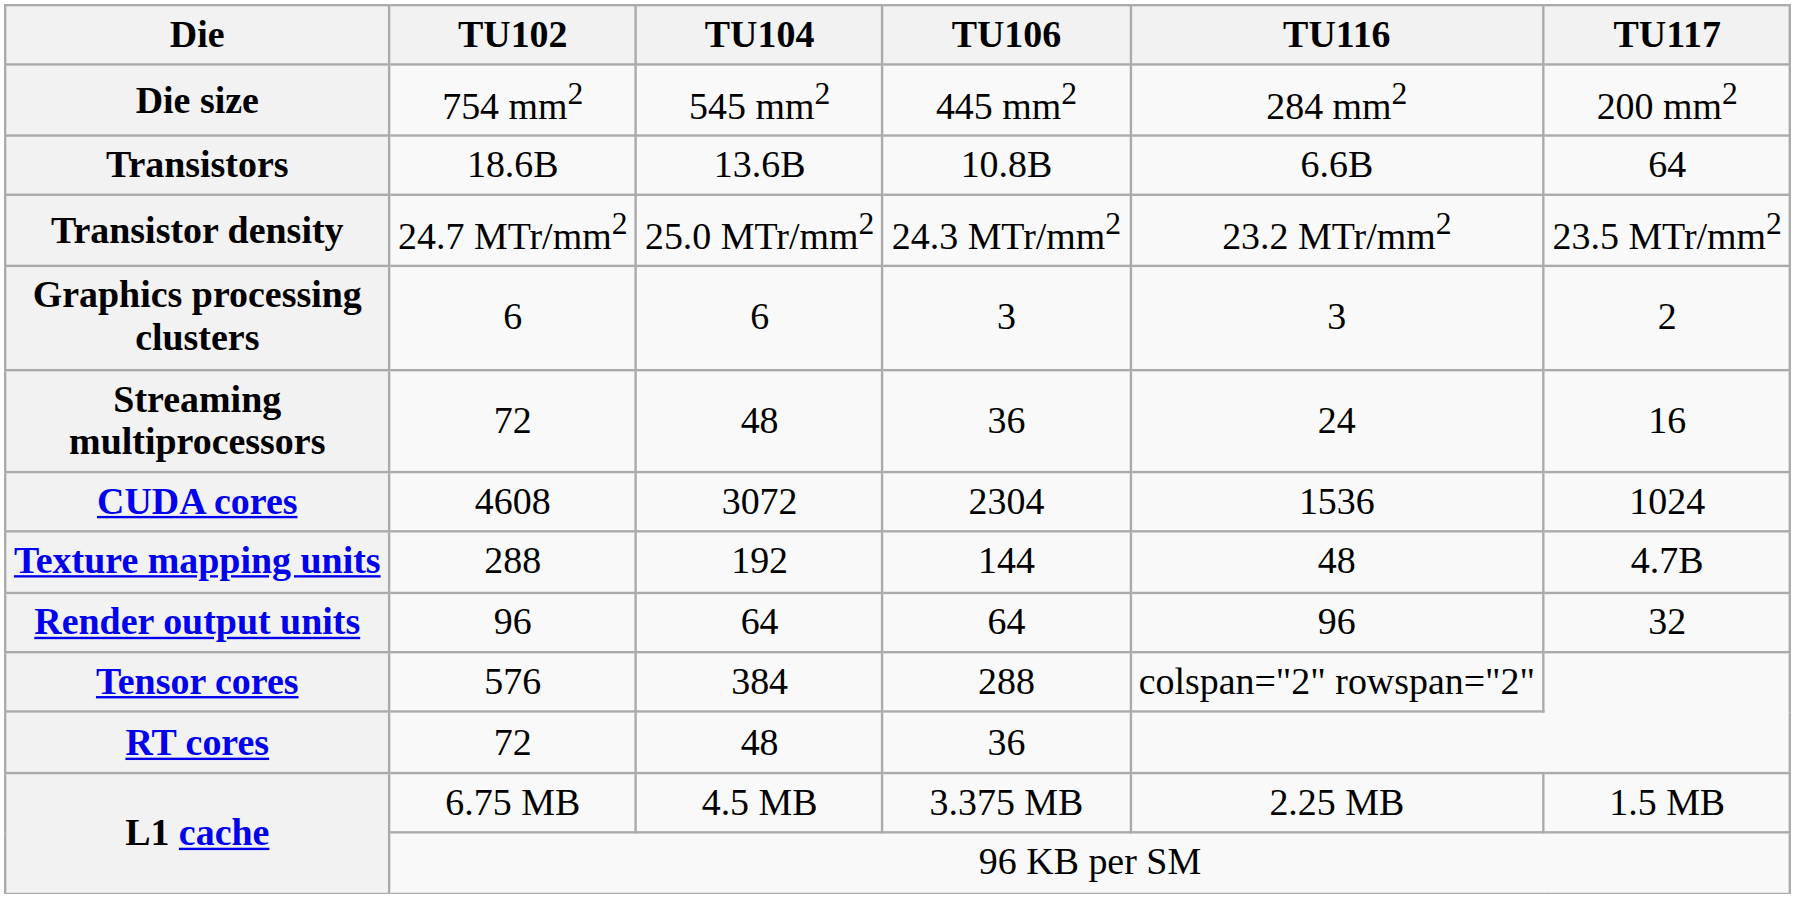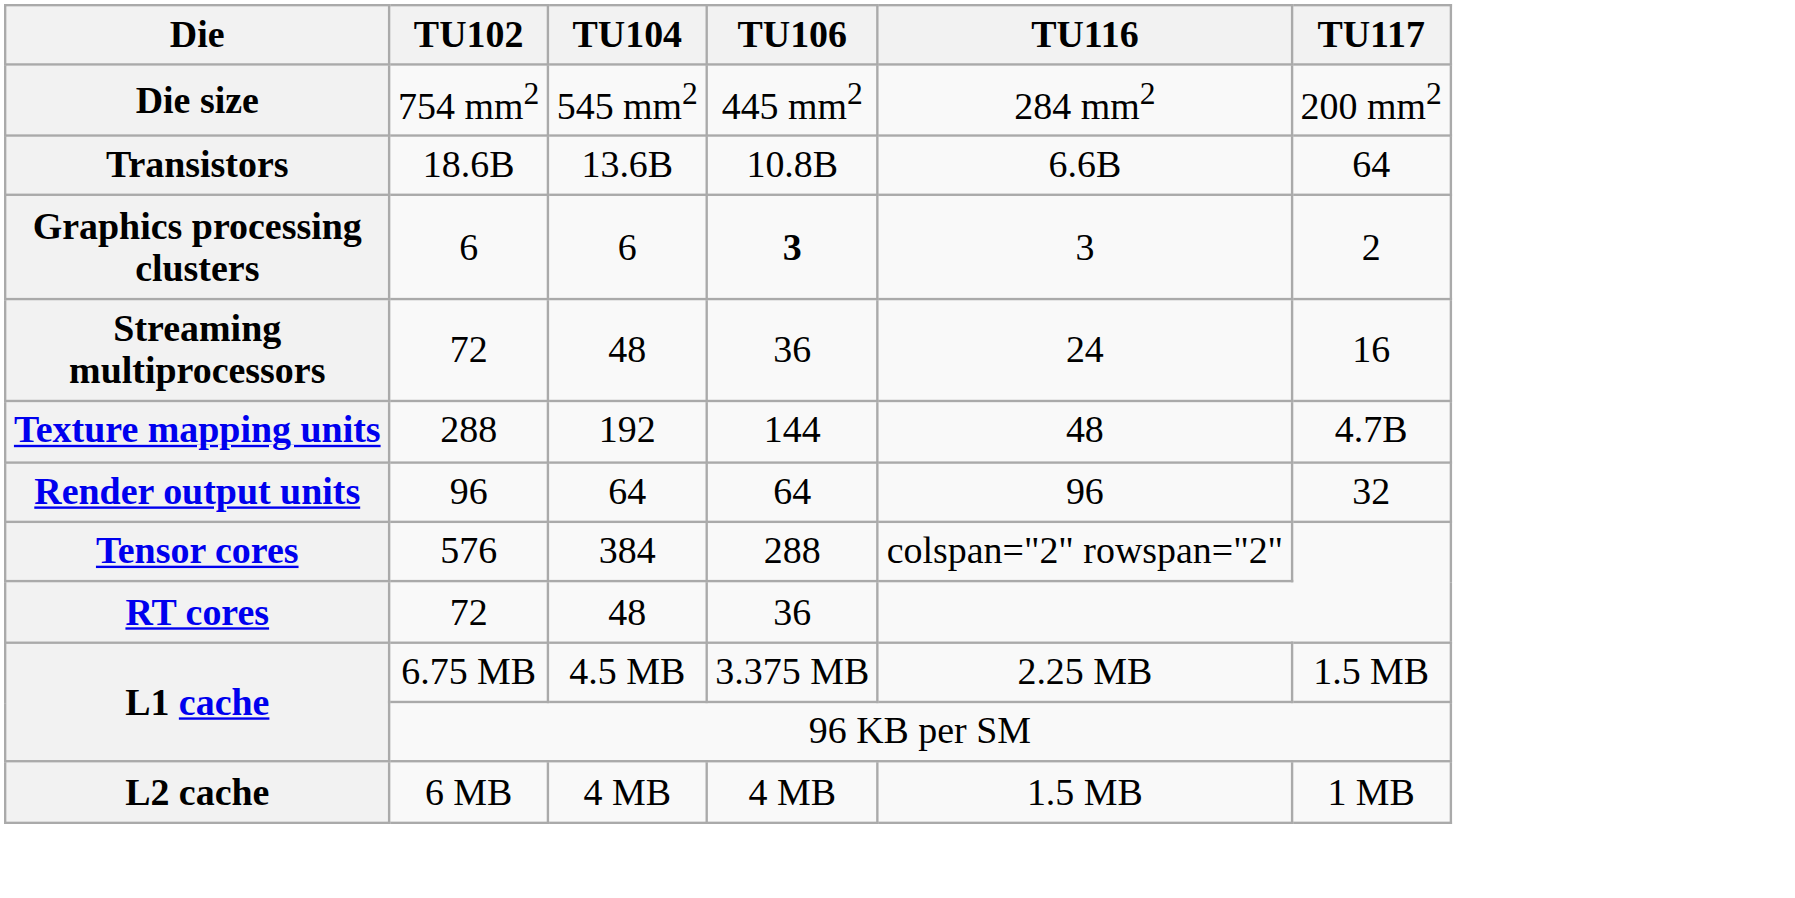- row: (197, 230)
(1006, 316) normal -> (792, 246) bold
- row: (197, 501)
+ row: (197, 791)
